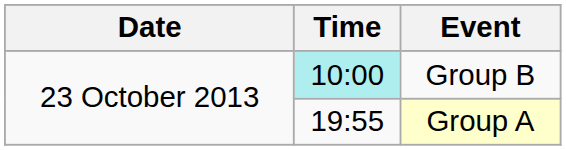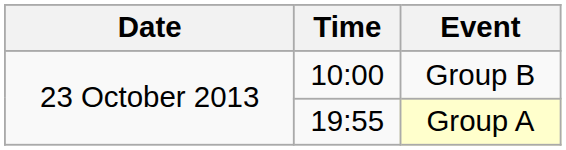(347, 74) paleturquoise background -> (347, 74) no background
